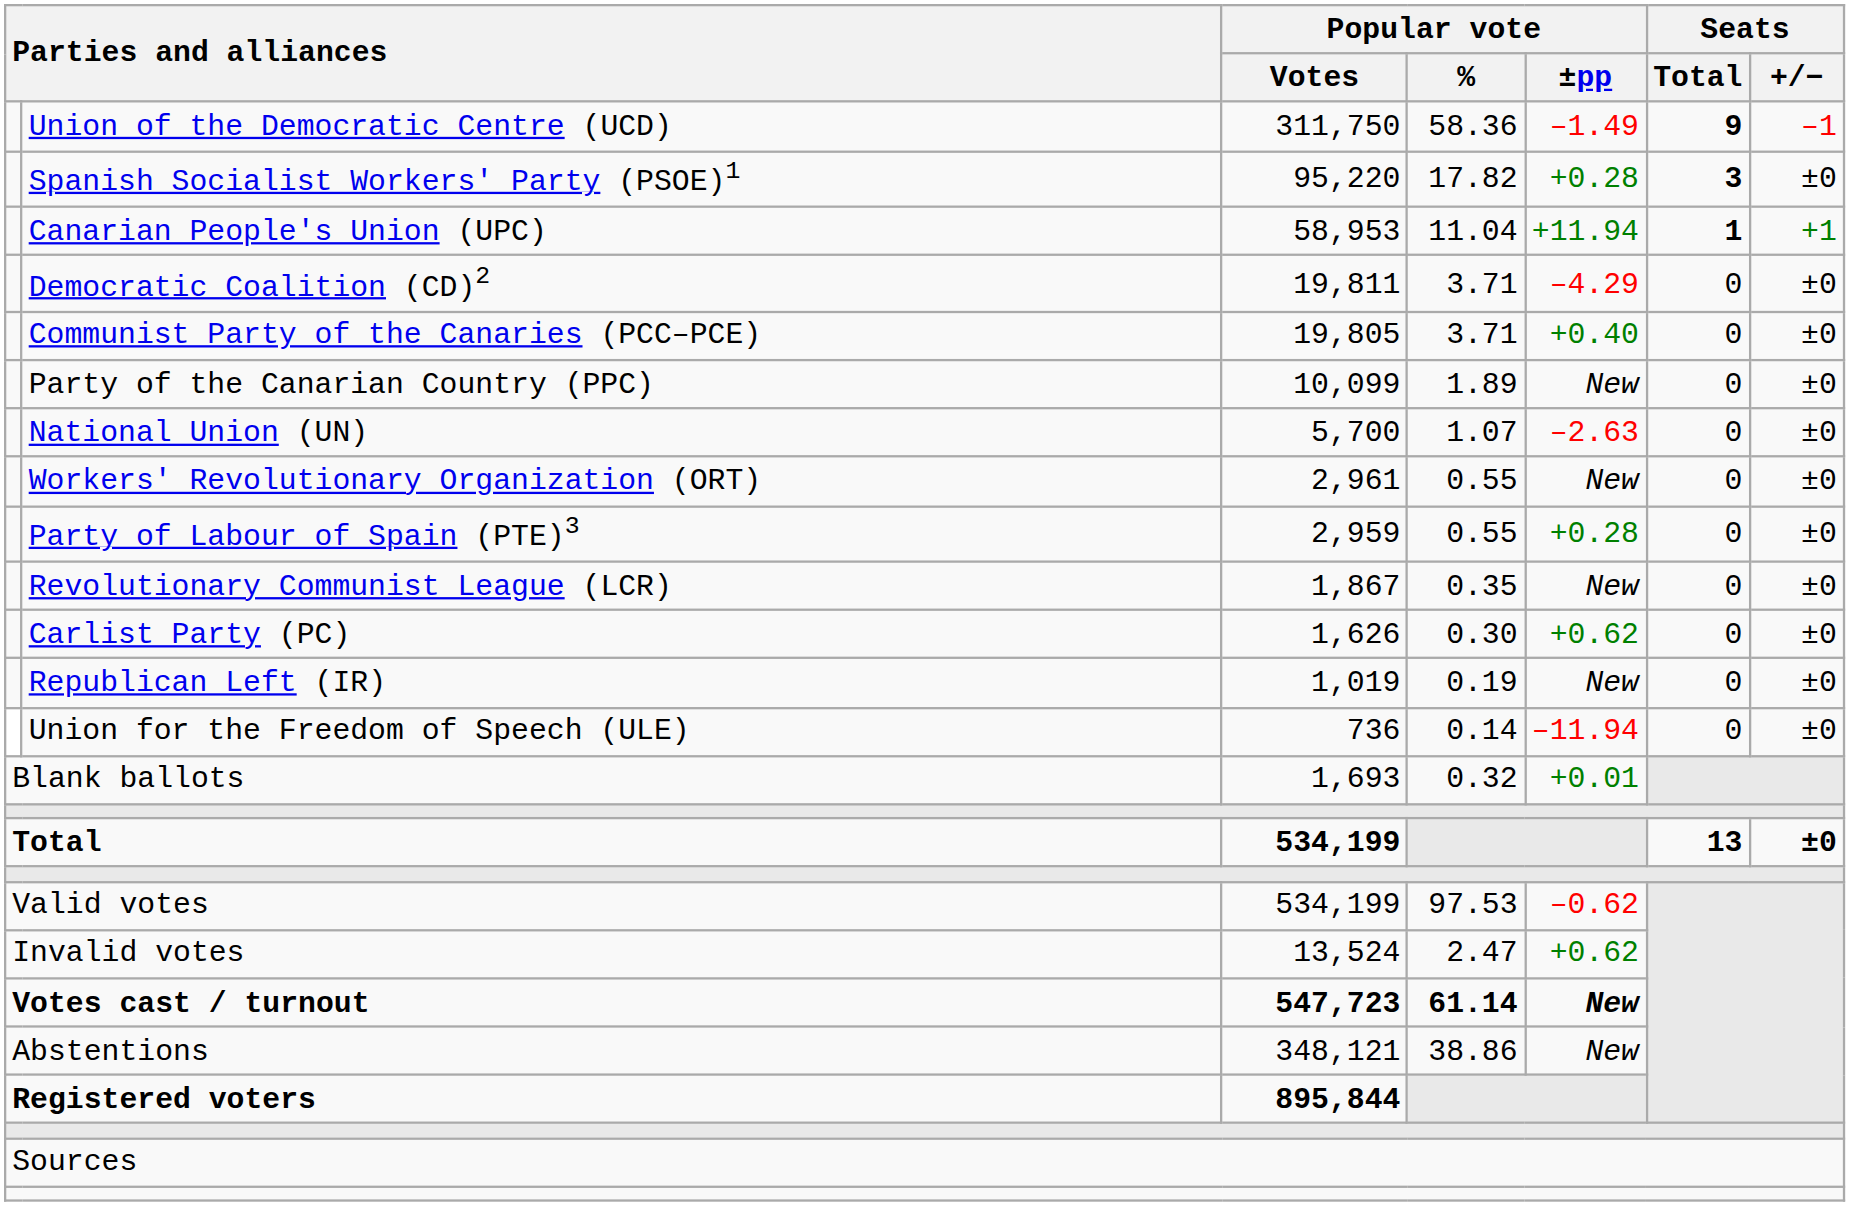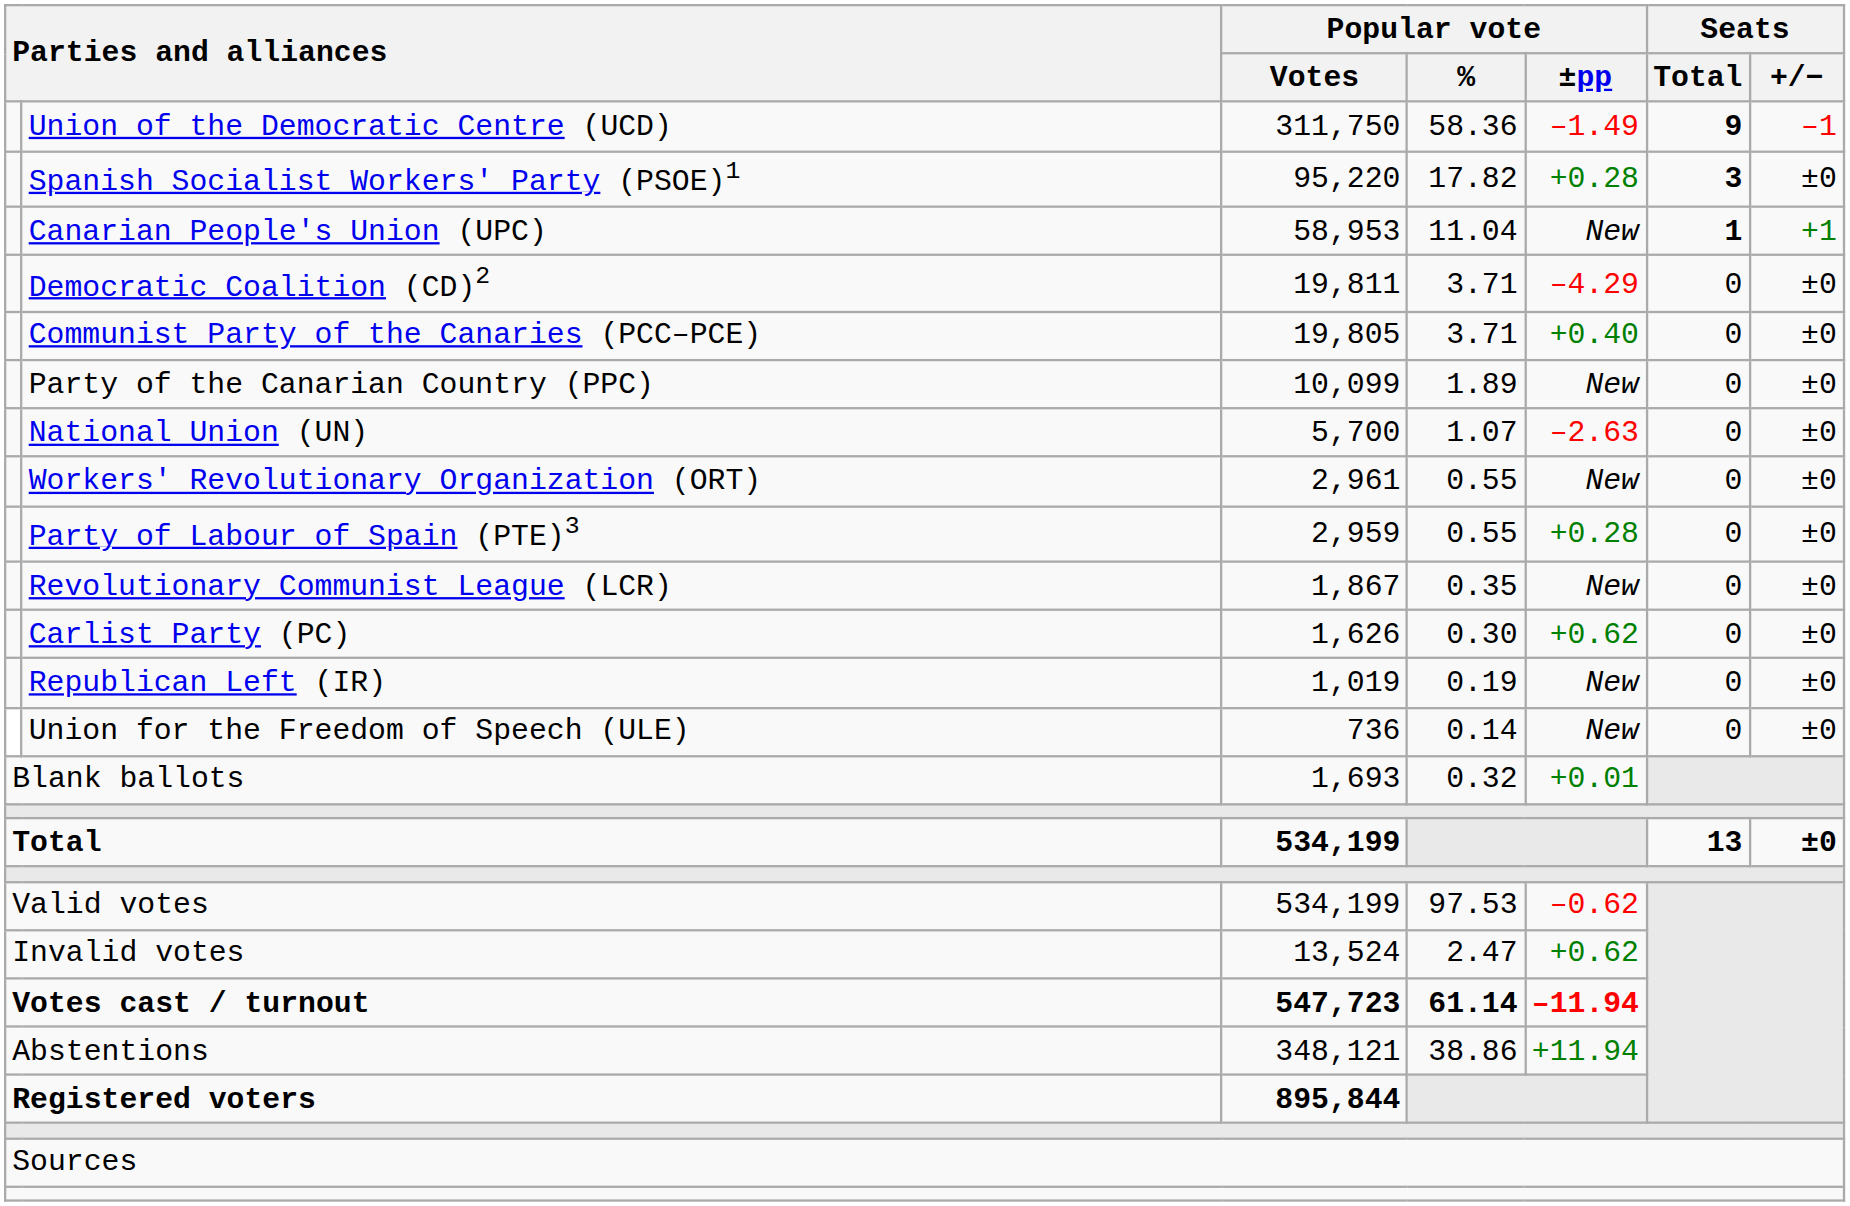(1585, 231) +11.94 -> (1612, 231) New
(1585, 732) –11.94 -> (1612, 732) New
(1612, 1002) New -> (1585, 1002) –11.94
(1612, 1051) New -> (1585, 1051) +11.94
